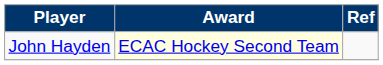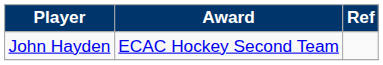(229, 45) lightyellow background -> (229, 45) no background
